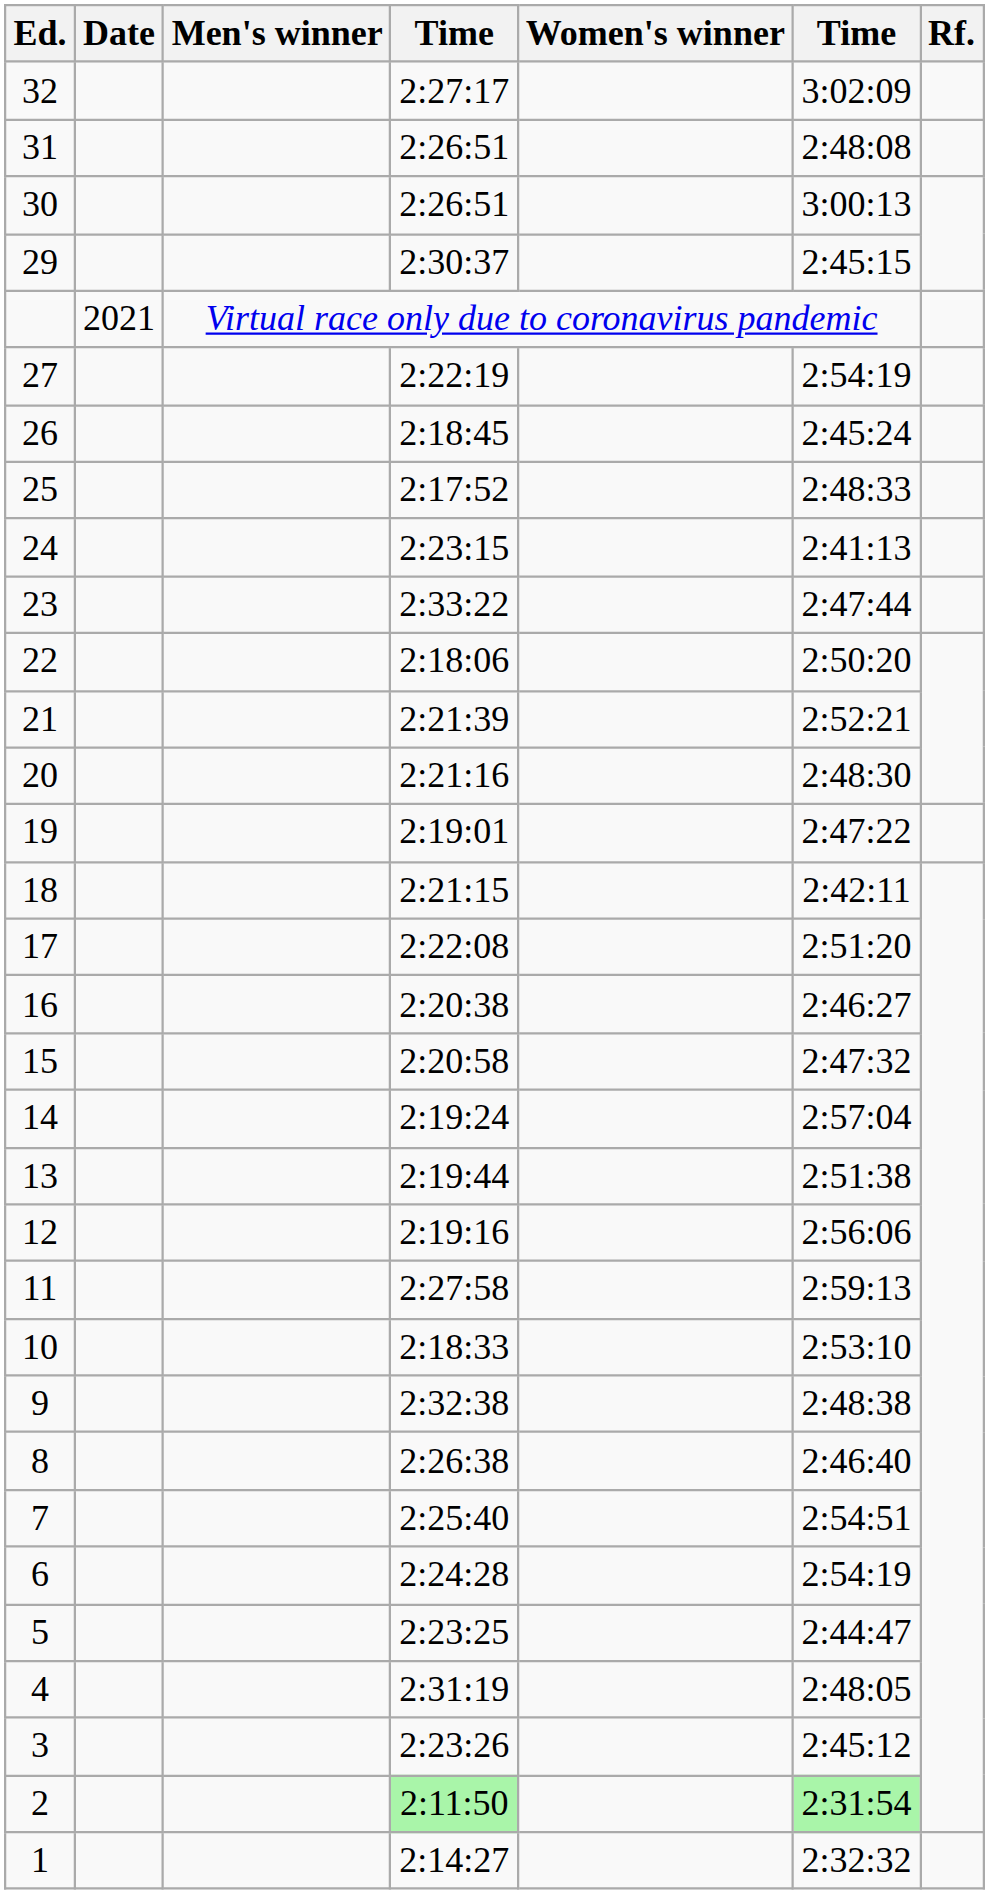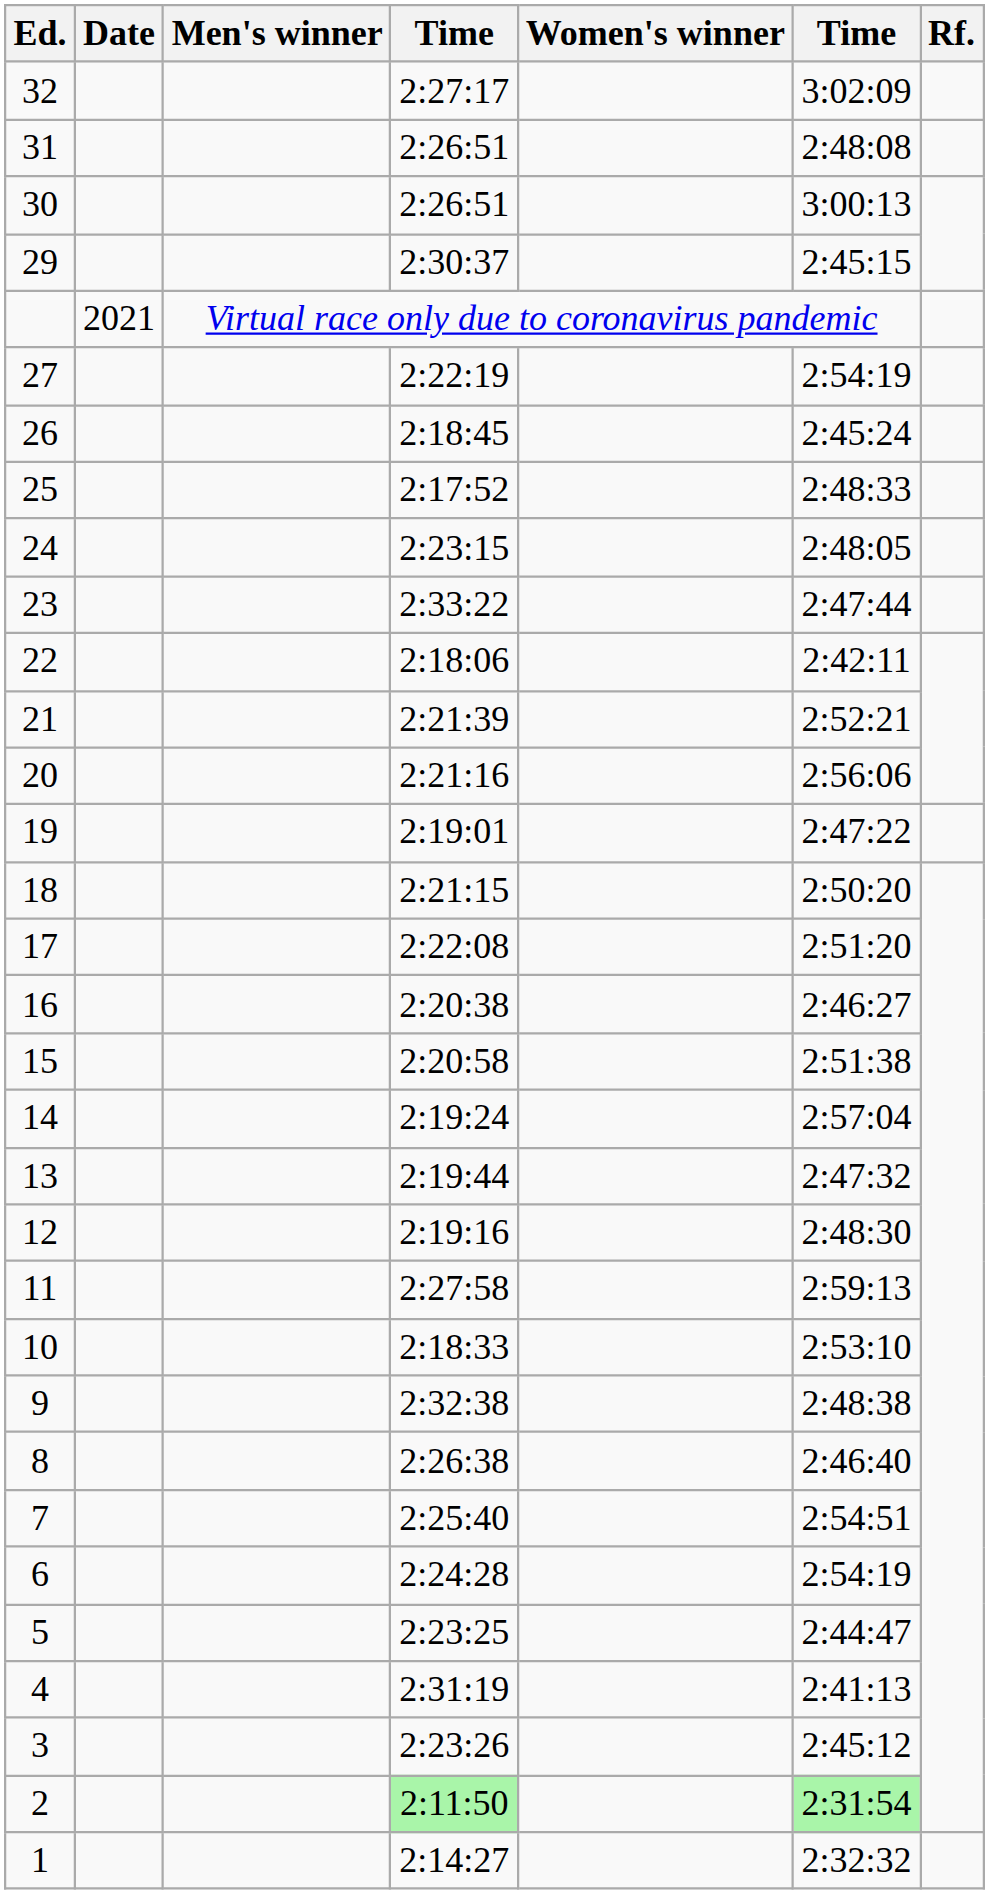(856, 546) 2:41:13 -> (856, 546) 2:48:05
(856, 661) 2:50:20 -> (856, 661) 2:42:11
(856, 775) 2:48:30 -> (856, 775) 2:56:06
(856, 889) 2:42:11 -> (856, 889) 2:50:20
(856, 1060) 2:47:32 -> (856, 1060) 2:51:38
(856, 1174) 2:51:38 -> (856, 1174) 2:47:32
(856, 1232) 2:56:06 -> (856, 1232) 2:48:30
(856, 1688) 2:48:05 -> (856, 1688) 2:41:13
